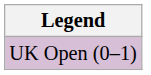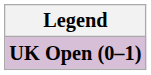(73, 52) normal -> (75, 52) bold
